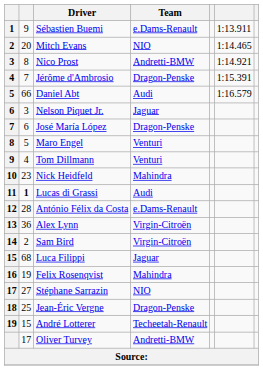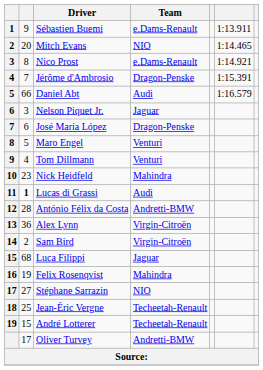(164, 61) Andretti-BMW -> (165, 61) e.Dams-Renault
(165, 208) e.Dams-Renault -> (164, 208) Andretti-BMW
(164, 307) Dragon-Penske -> (170, 307) Techeetah-Renault
